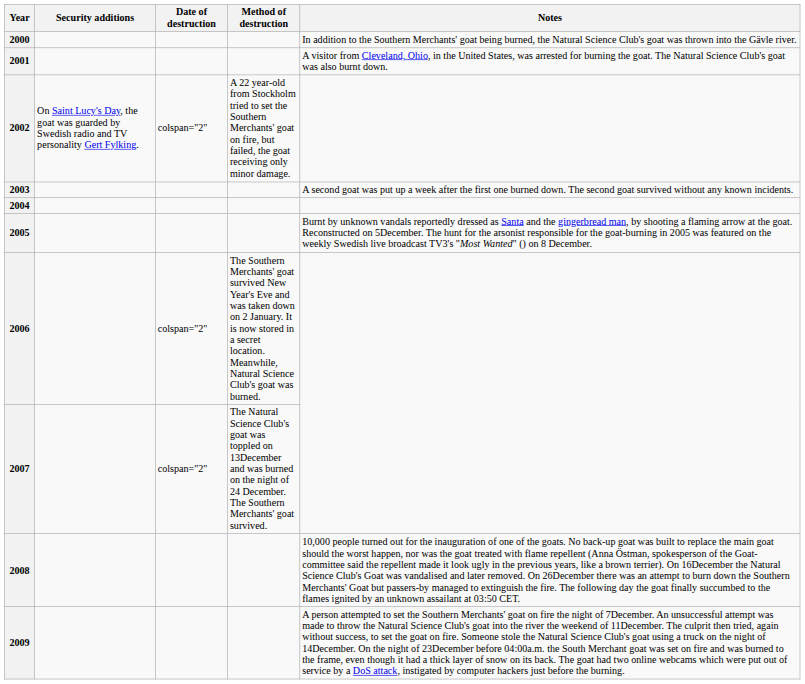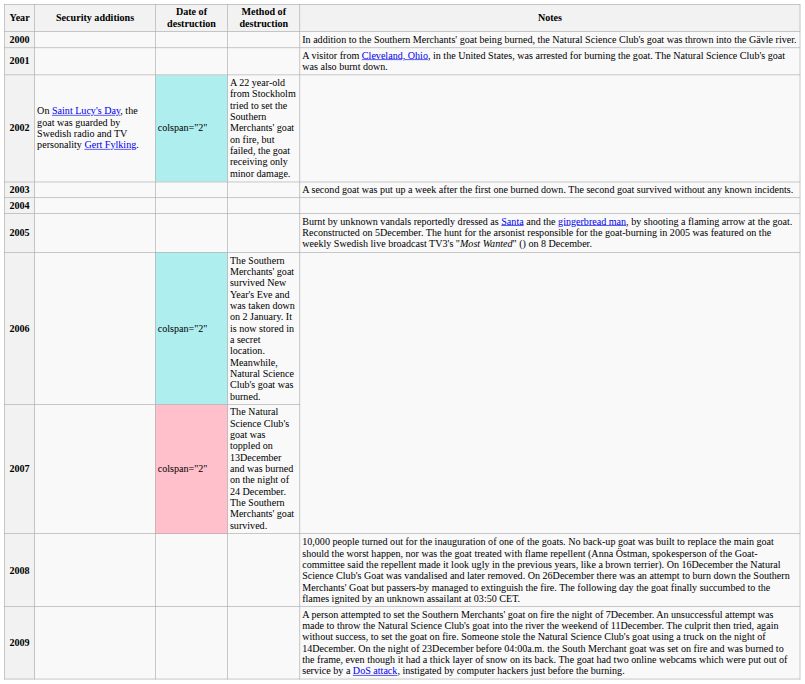(183, 128) no background -> (183, 128) paleturquoise background
(183, 328) no background -> (183, 328) paleturquoise background
(183, 469) no background -> (183, 469) pink background
